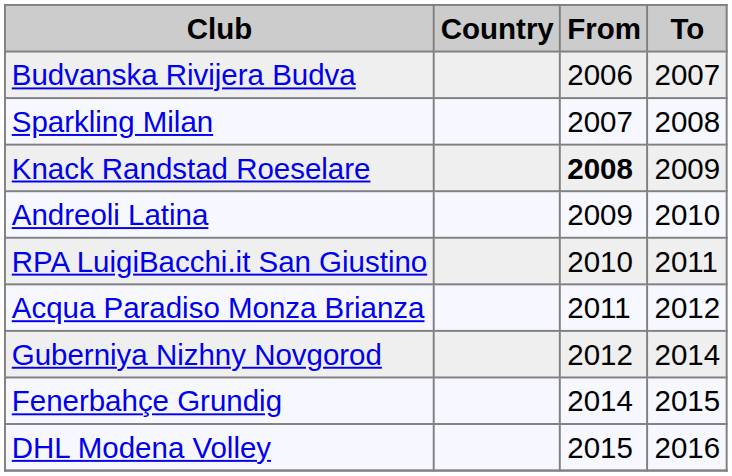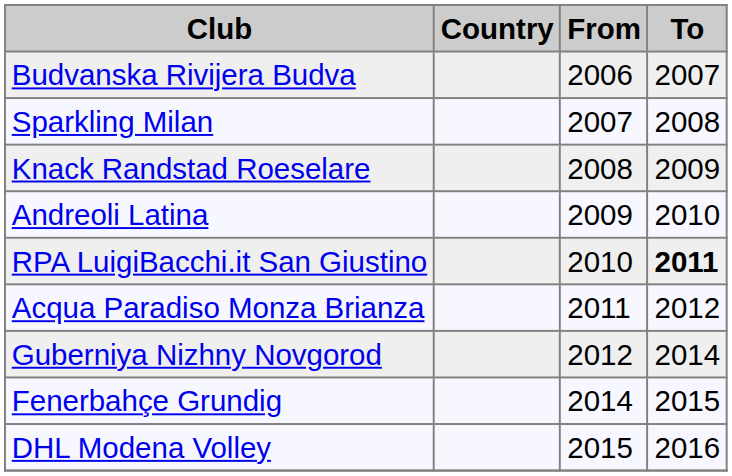(600, 168) bold -> (600, 168) normal
(686, 261) normal -> (687, 261) bold
